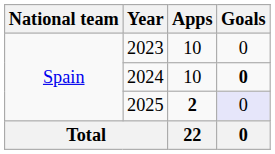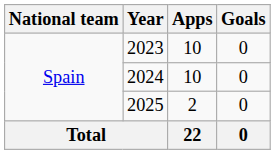(243, 76) bold -> (243, 76) normal
(192, 105) bold -> (192, 105) normal
(243, 105) lavender background -> (243, 105) no background
